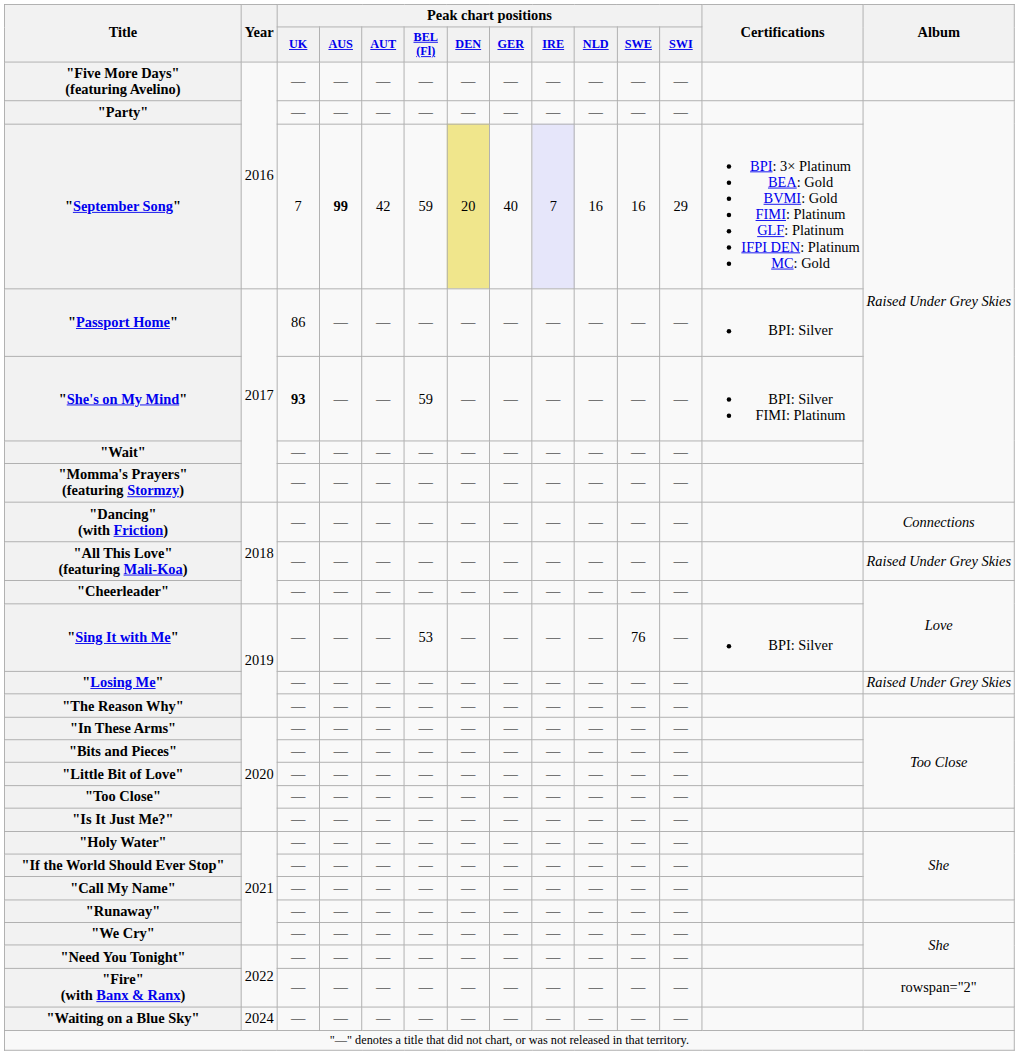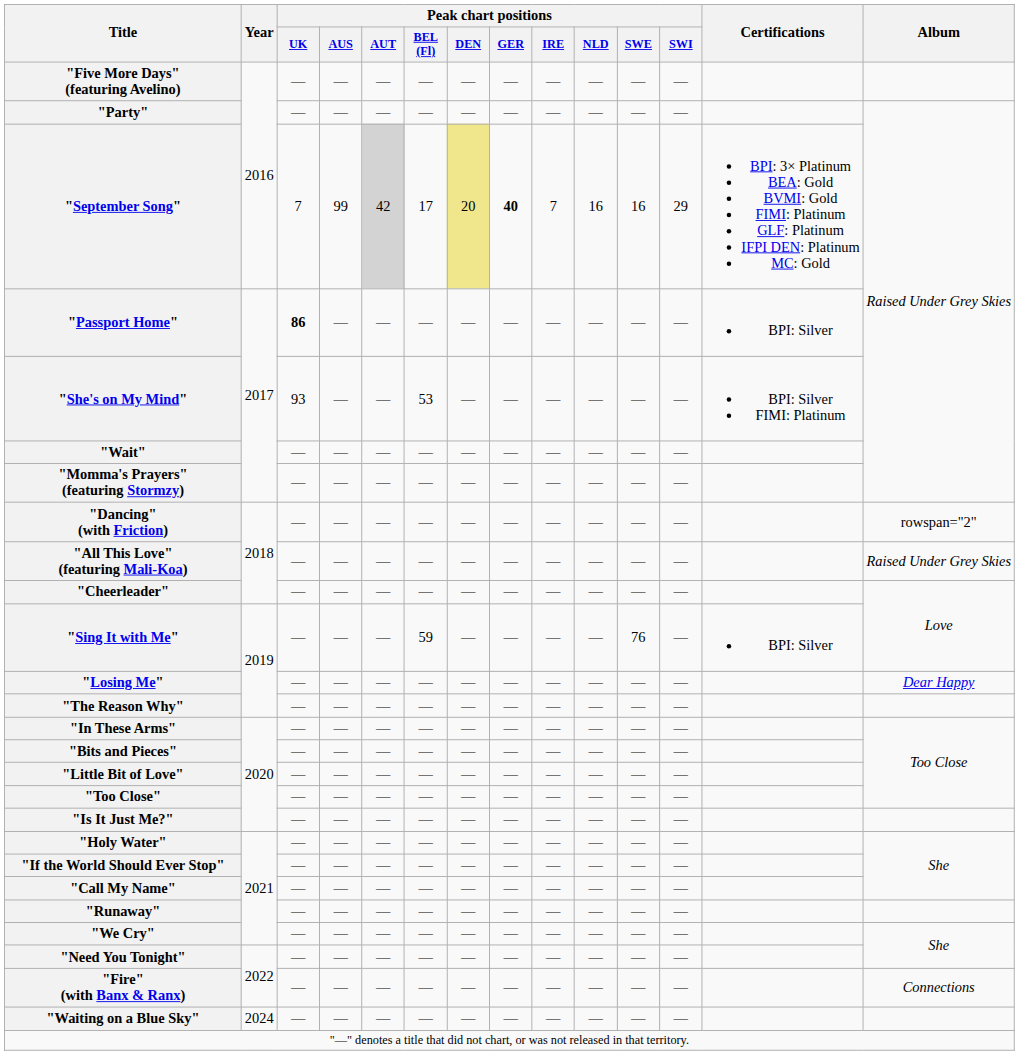(341, 206) bold -> (341, 206) normal
(383, 206) no background -> (383, 206) lightgrey background
(426, 206) 59 -> (426, 206) 17
(511, 206) normal -> (511, 206) bold
(553, 206) lavender background -> (553, 206) no background
(298, 322) normal -> (298, 322) bold
(298, 398) bold -> (298, 398) normal
(426, 398) 59 -> (426, 398) 53
(939, 522) Connections -> (939, 522) rowspan="2"
(426, 637) 53 -> (426, 637) 59
(939, 682) Raised Under Grey Skies -> (939, 682) Dear Happy
(939, 987) rowspan="2" -> (939, 987) Connections
